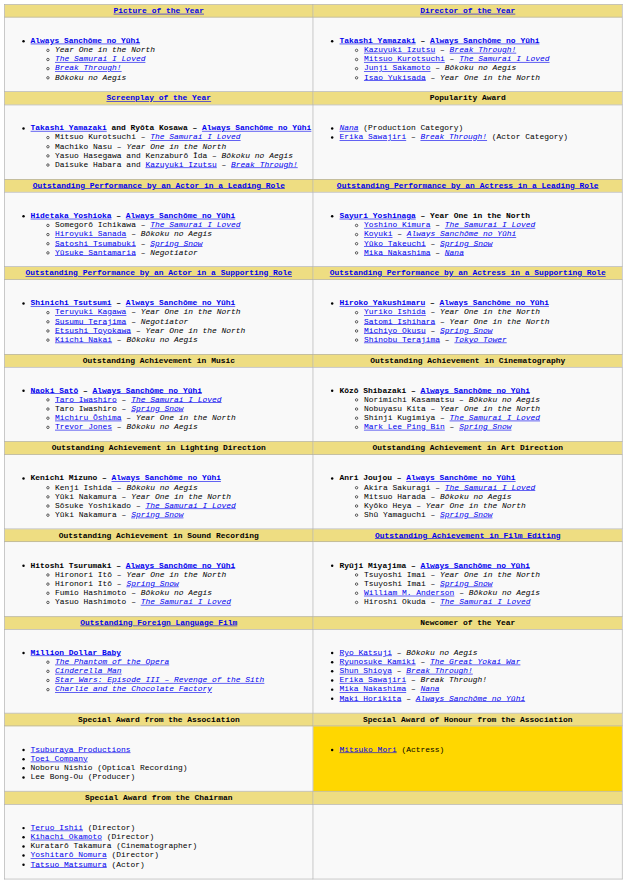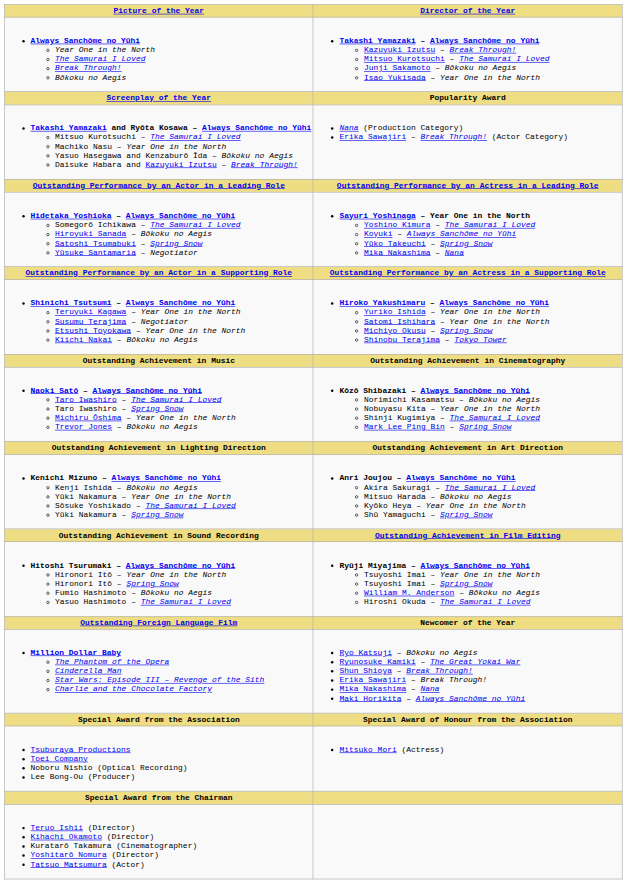(468, 750) gold background -> (468, 750) no background
